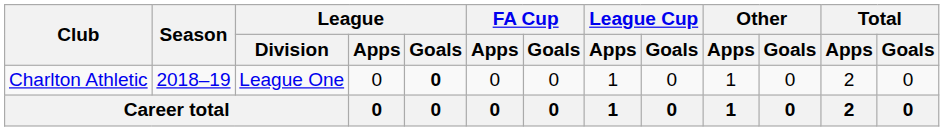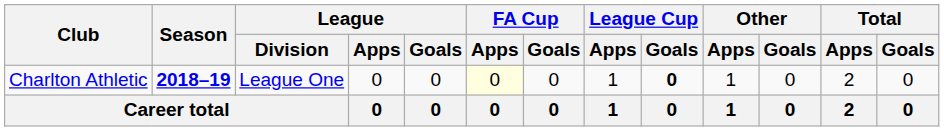(193, 79) normal -> (193, 79) bold
(436, 79) bold -> (436, 79) normal
(495, 79) no background -> (495, 79) lightyellow background
(672, 79) normal -> (672, 79) bold
